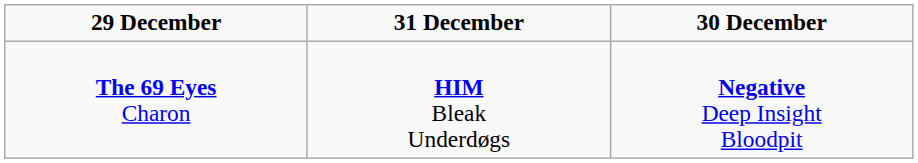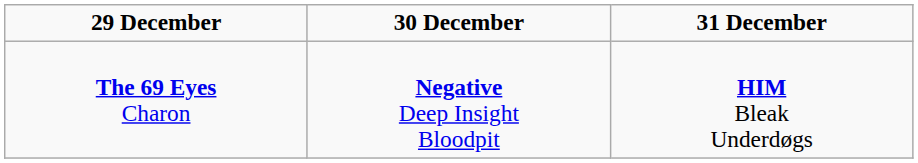columns swapped: (762, 23) <-> (459, 23)
